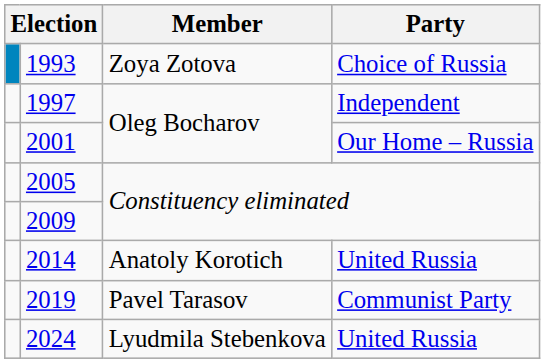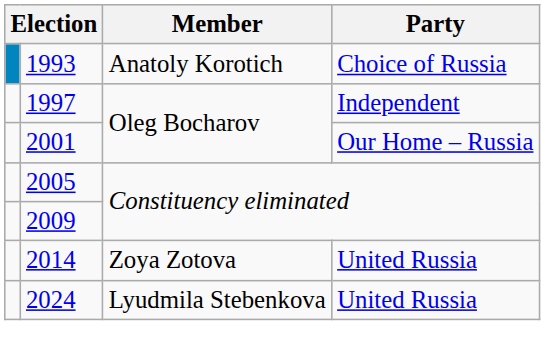(172, 63) Zoya Zotova -> (196, 63) Anatoly Korotich
(196, 260) Anatoly Korotich -> (172, 260) Zoya Zotova
- row: (51, 299)
